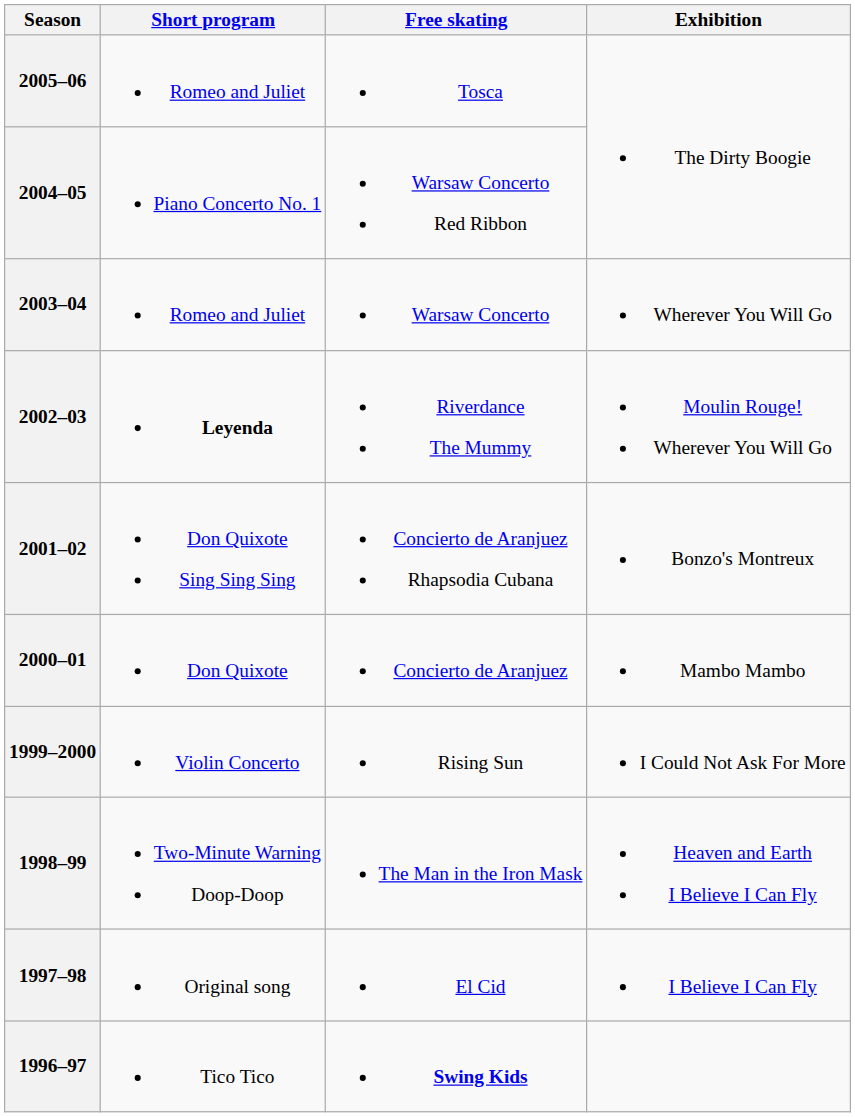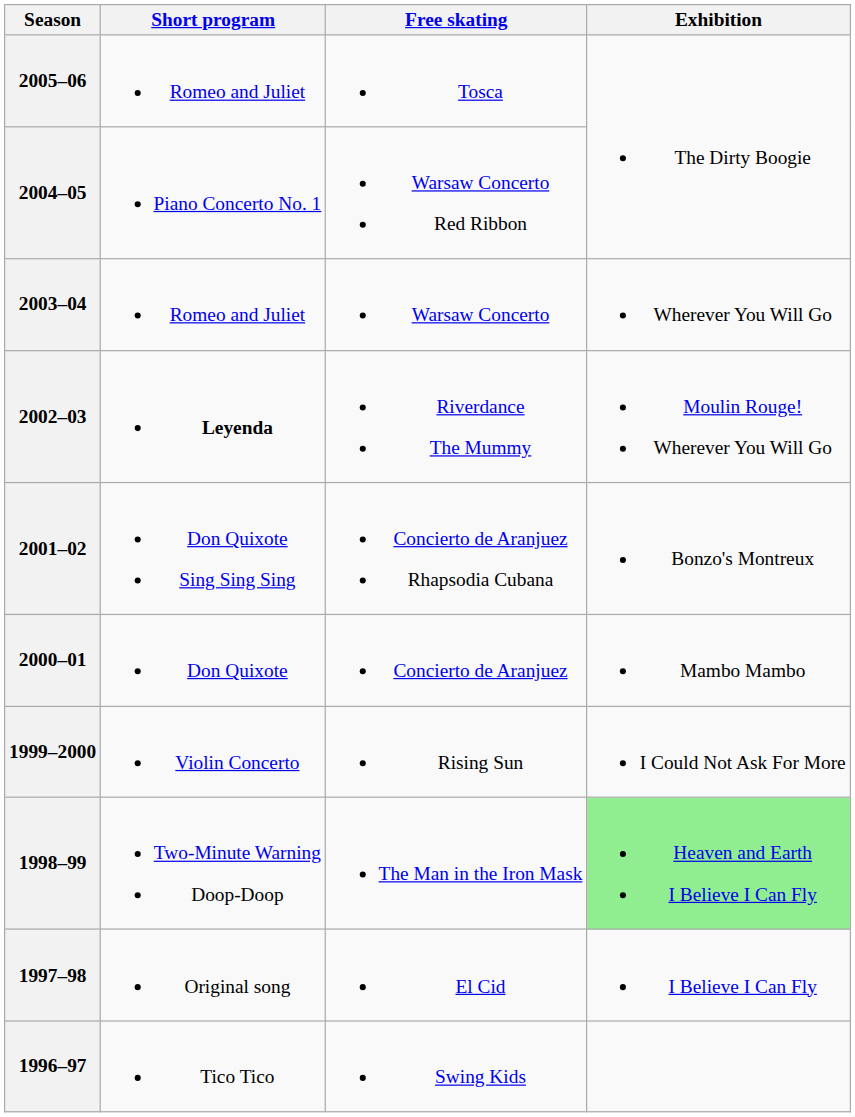(718, 874) no background -> (718, 874) lightgreen background
(456, 1077) bold -> (456, 1077) normal
